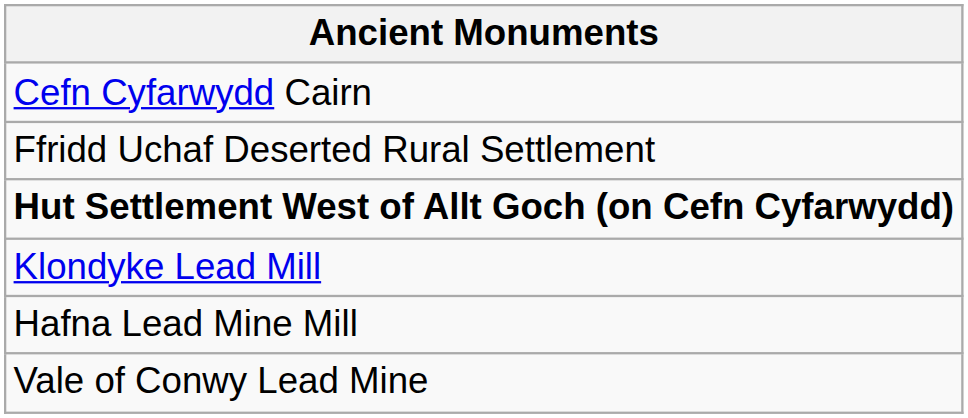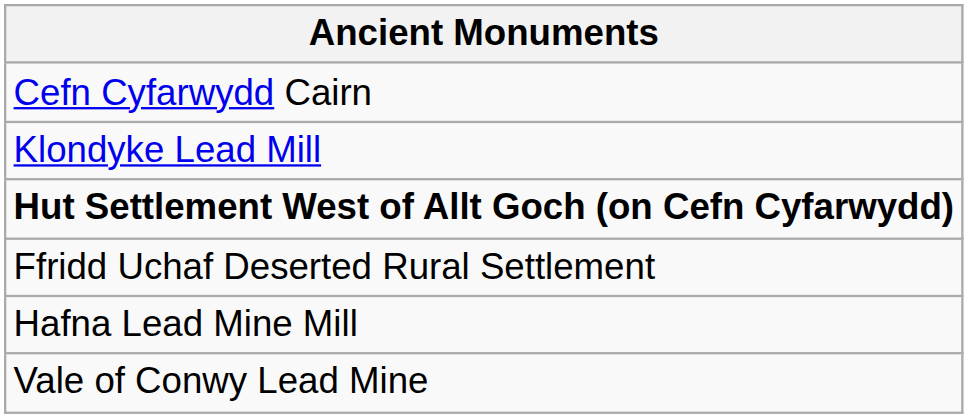(334, 149) Ffridd Uchaf Deserted Rural Settlement -> (167, 149) Klondyke Lead Mill
(167, 265) Klondyke Lead Mill -> (334, 265) Ffridd Uchaf Deserted Rural Settlement
